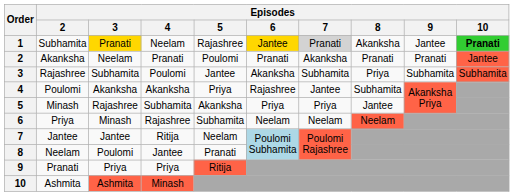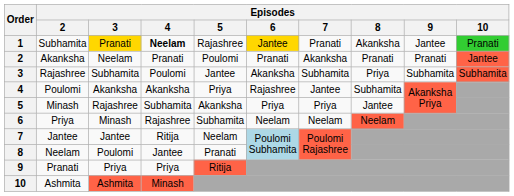(168, 43) normal -> (168, 43) bold
(325, 43) lightgrey background -> (325, 43) no background
(483, 43) bold -> (483, 43) normal
